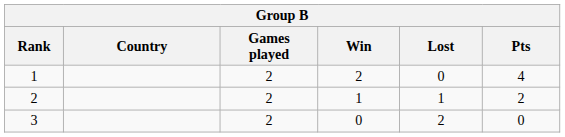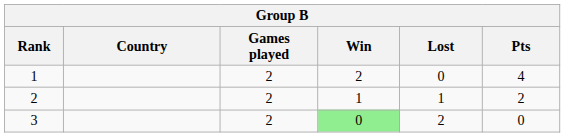(359, 120) no background -> (359, 120) lightgreen background
